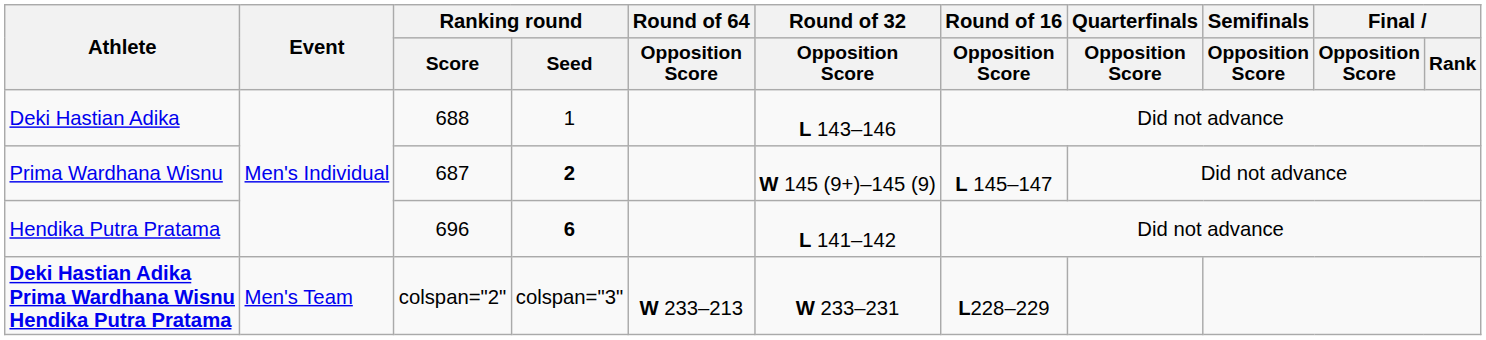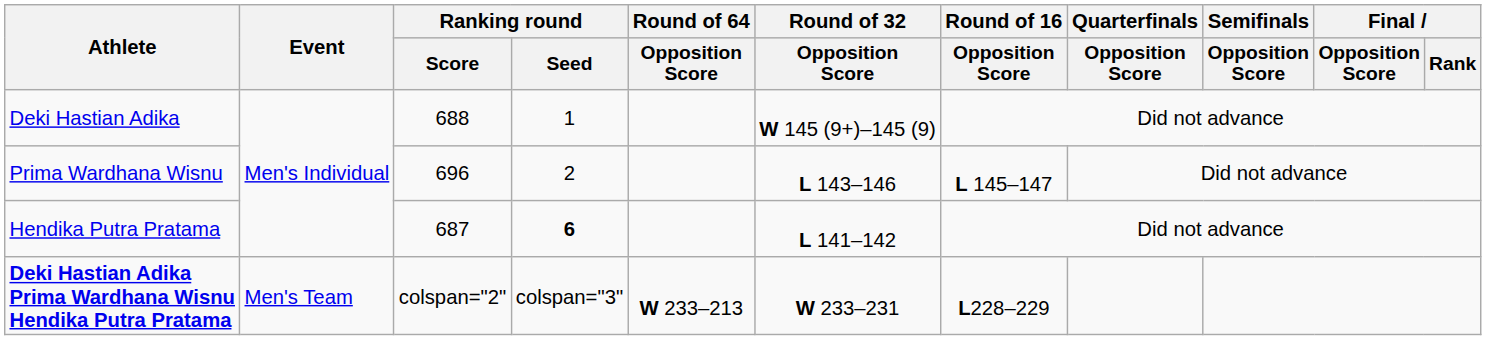(848, 129) L 143–146 -> (848, 129) W 145 (9+)–145 (9)
(452, 173) 687 -> (452, 173) 696
(569, 173) bold -> (569, 173) normal
(848, 185) W 145 (9+)–145 (9) -> (848, 185) L 143–146
(452, 229) 696 -> (452, 229) 687
